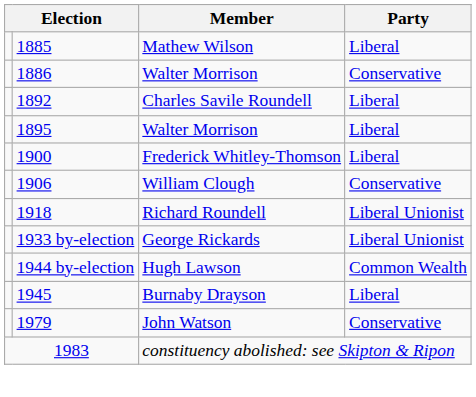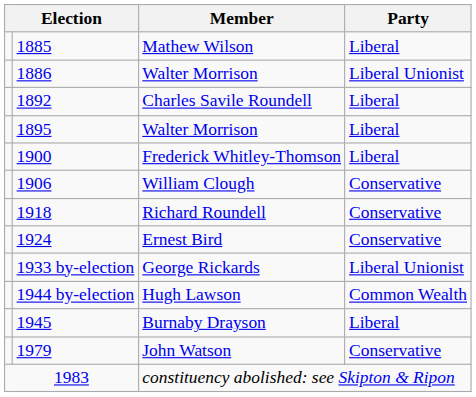(395, 73) Conservative -> (406, 73) Liberal Unionist
(406, 211) Liberal Unionist -> (395, 211) Conservative
+ row: (34, 239)
